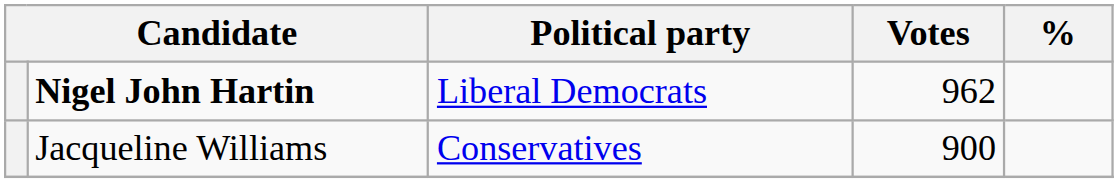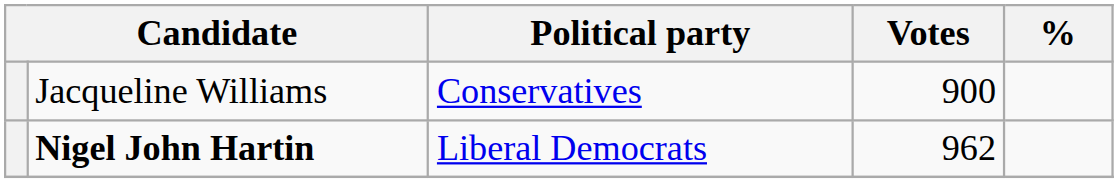rows swapped: (175, 90) <-> (181, 147)
